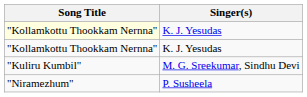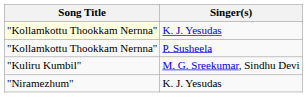(192, 48) K. J. Yesudas -> (187, 48) P. Susheela
(187, 83) P. Susheela -> (192, 83) K. J. Yesudas
